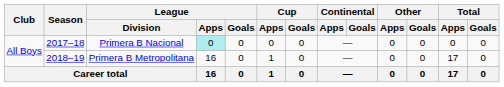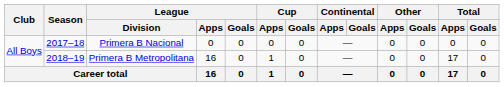(211, 43) paleturquoise background -> (211, 43) no background
